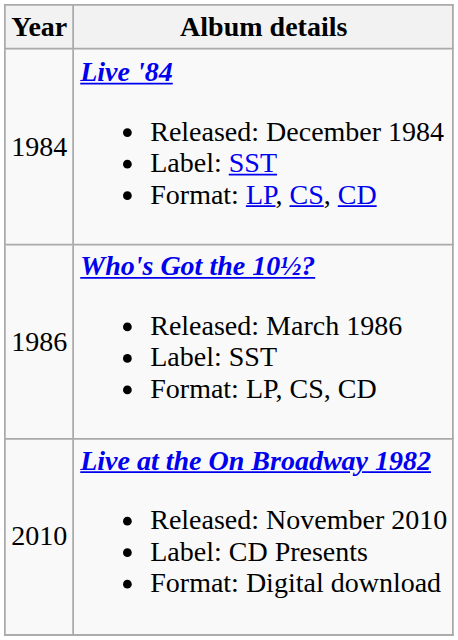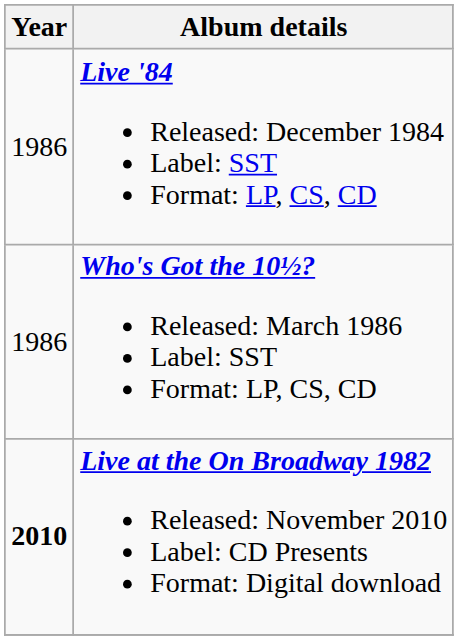(39, 146) 1984 -> (39, 146) 1986
(39, 536) normal -> (39, 536) bold
